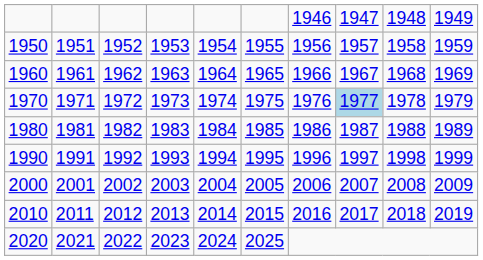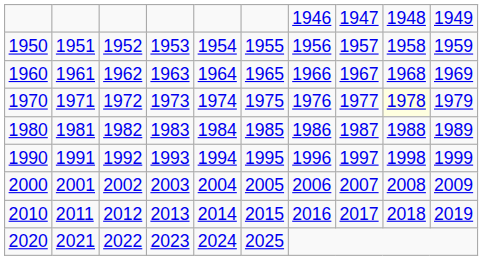(359, 102) lightblue background -> (359, 102) no background
(406, 102) no background -> (406, 102) lightyellow background
